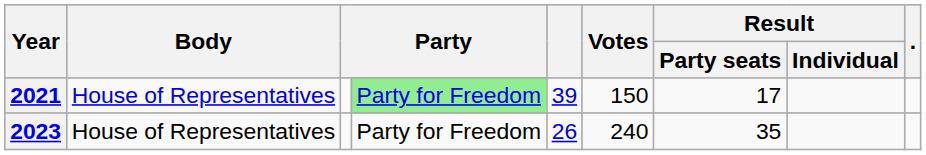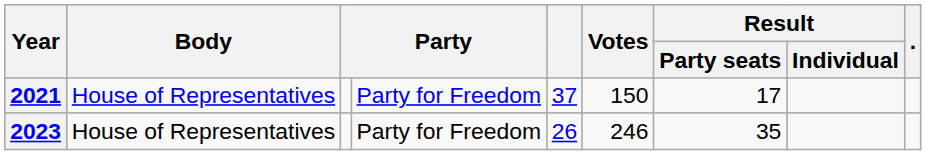(449, 96) lightgreen background -> (449, 96) no background
(564, 96) 39 -> (564, 96) 37
(629, 132) 240 -> (629, 132) 246
